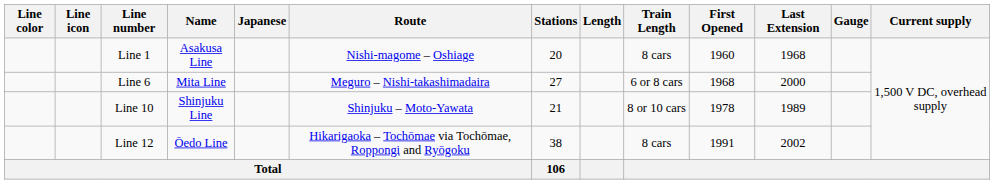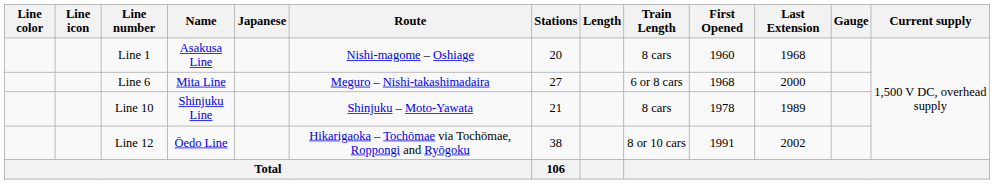(657, 108) 8 or 10 cars -> (657, 108) 8 cars
(657, 142) 8 cars -> (657, 142) 8 or 10 cars
